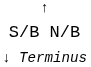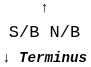(44, 58) normal -> (44, 58) bold
